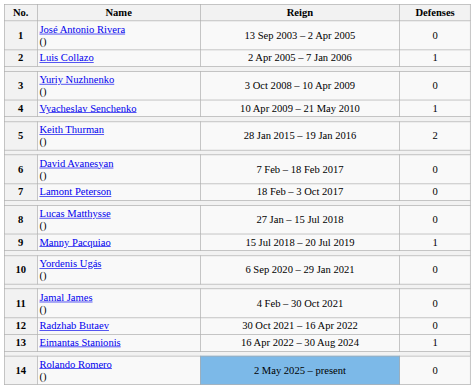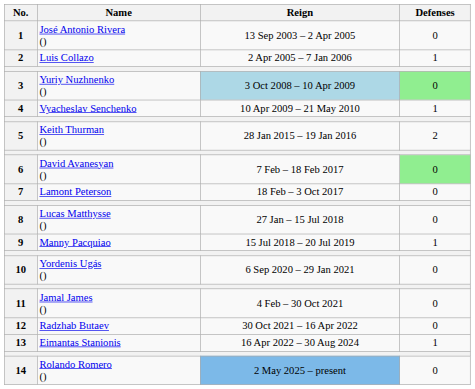(300, 85) no background -> (300, 85) lightblue background
(435, 85) no background -> (435, 85) lightgreen background
(435, 169) no background -> (435, 169) lightgreen background
